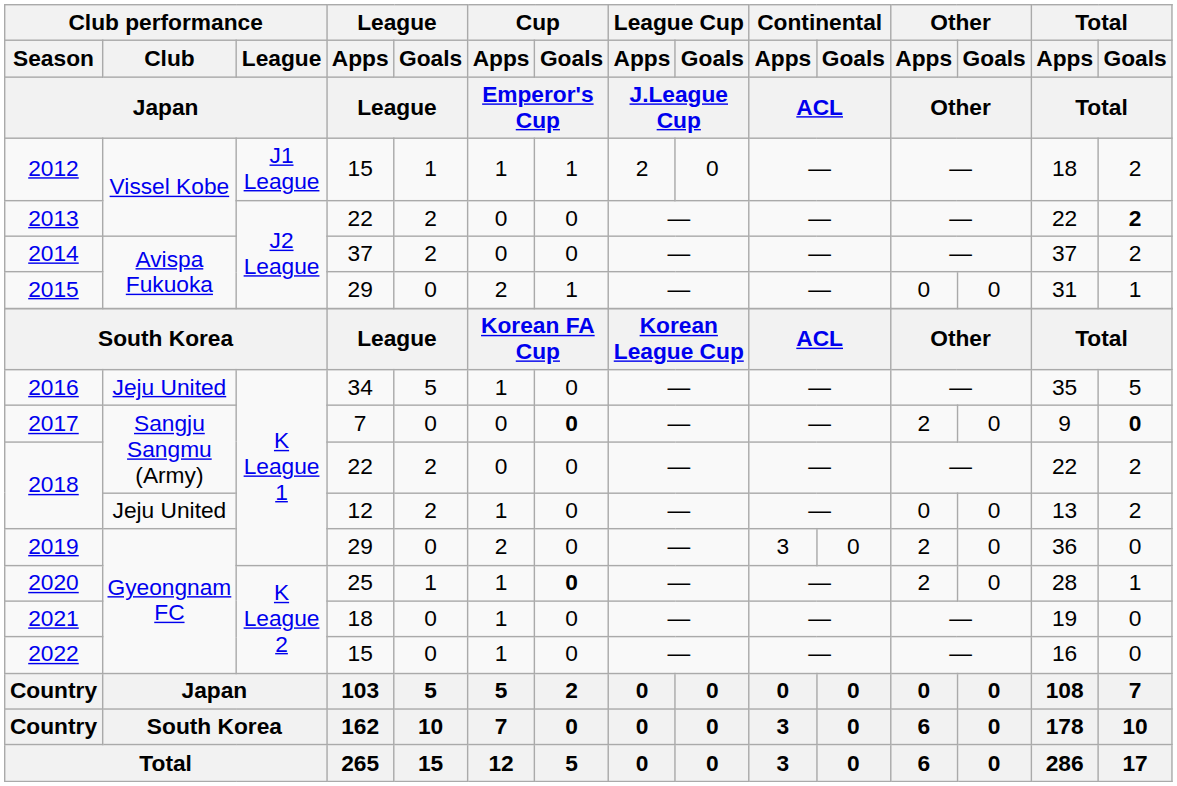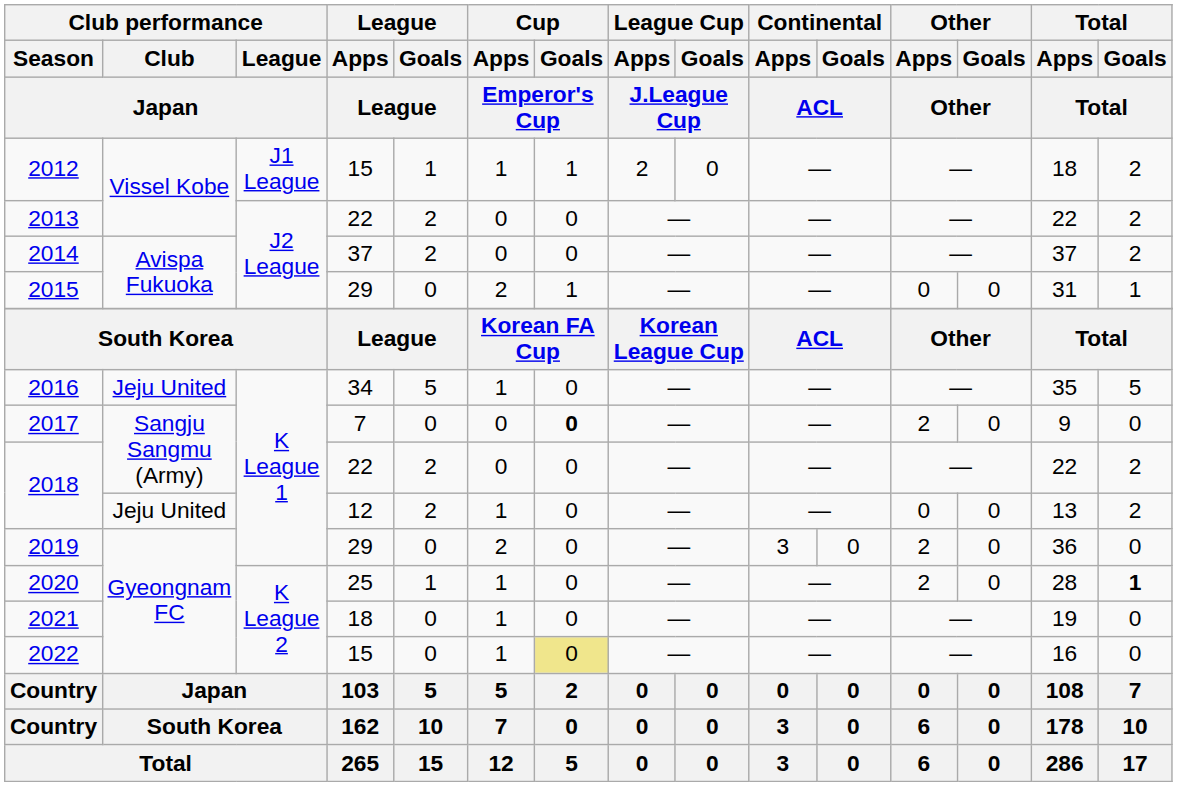(1135, 217) bold -> (1135, 217) normal
(1135, 423) bold -> (1135, 423) normal
(572, 582) bold -> (572, 582) normal
(1135, 582) normal -> (1135, 582) bold
(572, 654) no background -> (572, 654) khaki background
